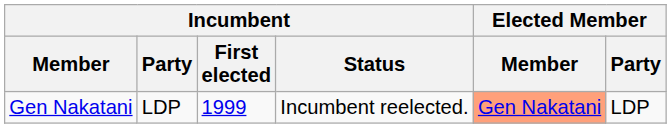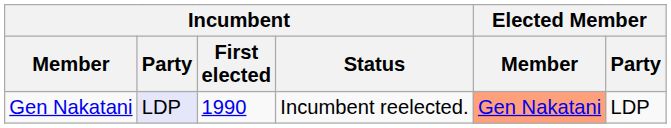(161, 107) no background -> (161, 107) lavender background
(224, 107) 1999 -> (224, 107) 1990
